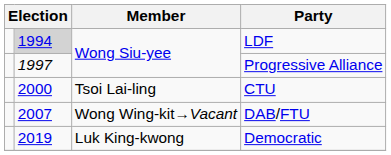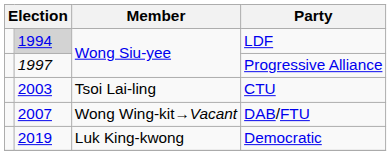(35, 89) 2000 -> (35, 89) 2003
